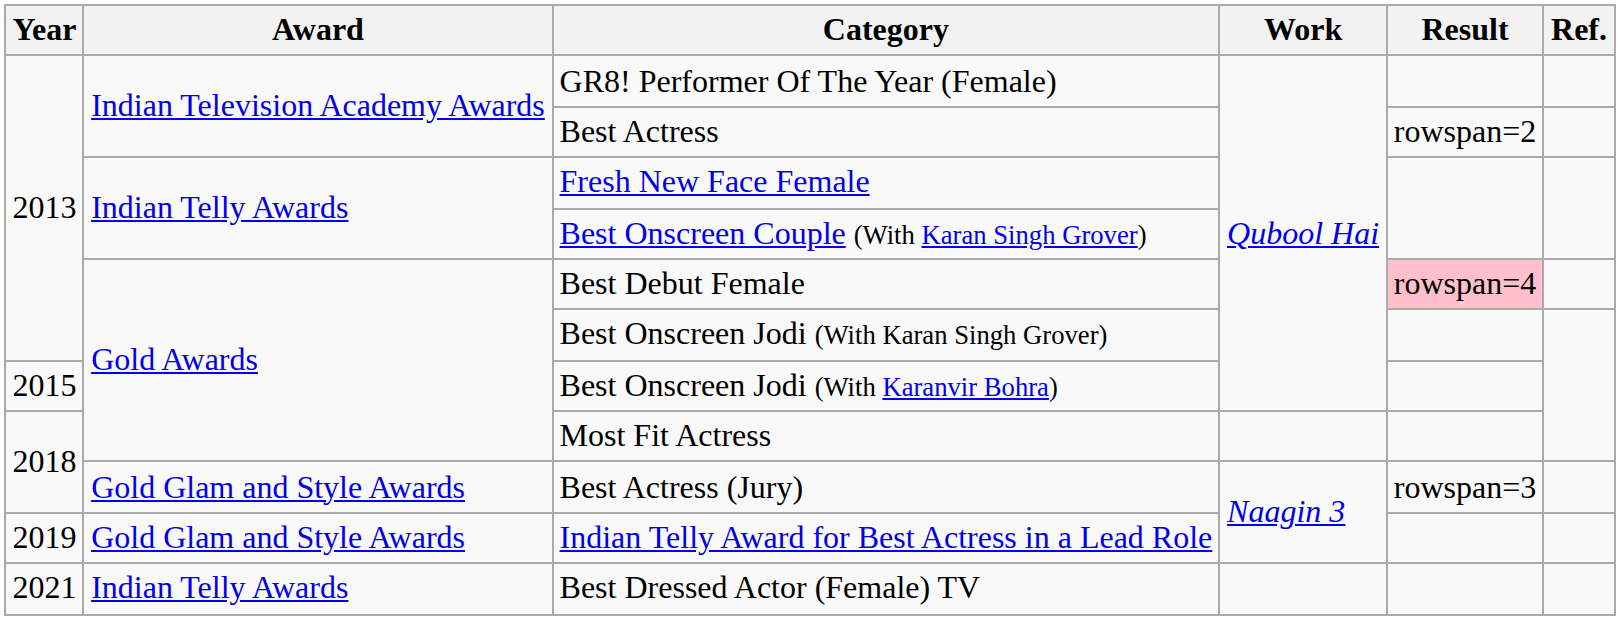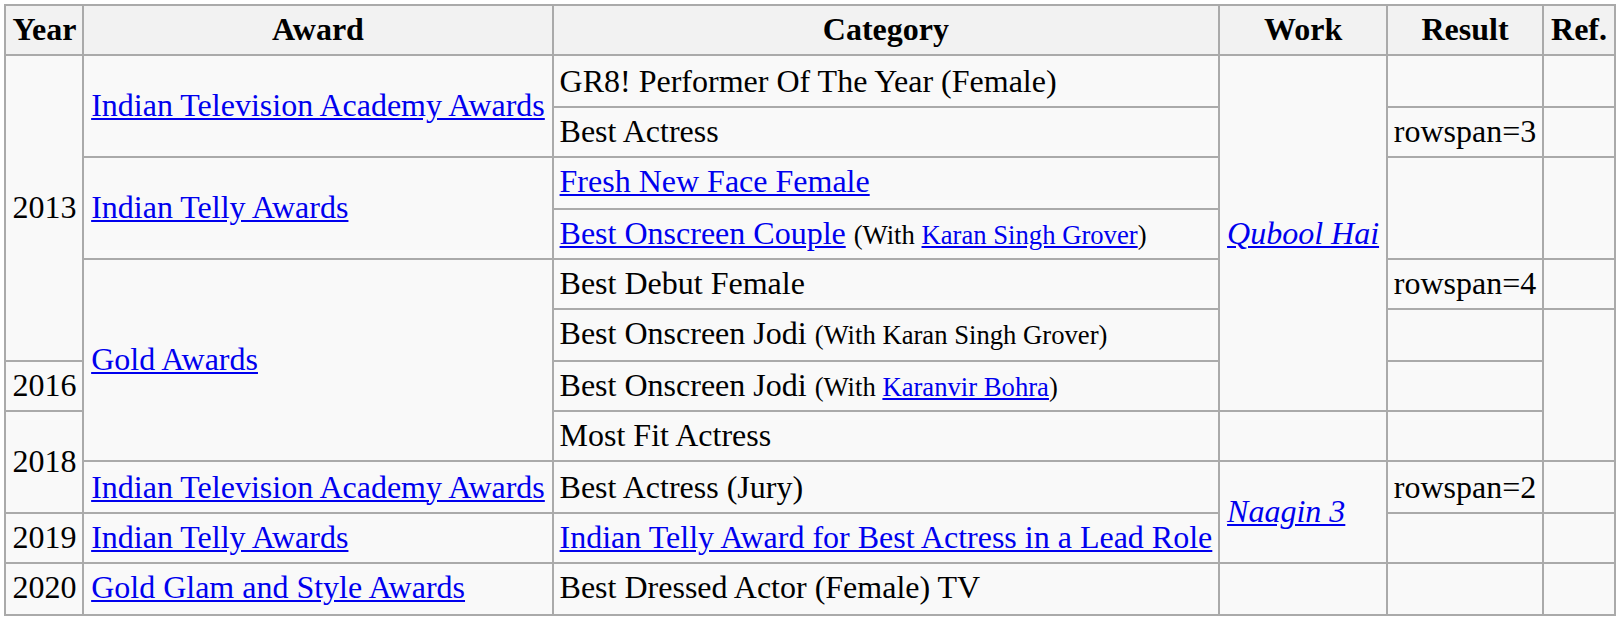(1465, 131) rowspan=2 -> (1465, 131) rowspan=3
(1465, 283) pink background -> (1465, 283) no background
(44, 385) 2015 -> (44, 385) 2016
(278, 486) Gold Glam and Style Awards -> (318, 486) Indian Television Academy Awards
(1465, 486) rowspan=3 -> (1465, 486) rowspan=2
(278, 537) Gold Glam and Style Awards -> (220, 537) Indian Telly Awards
(44, 588) 2021 -> (44, 588) 2020
(220, 588) Indian Telly Awards -> (278, 588) Gold Glam and Style Awards
